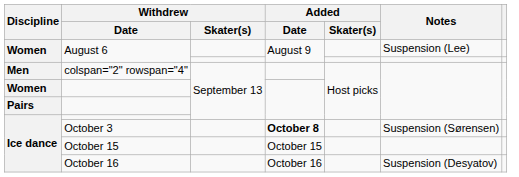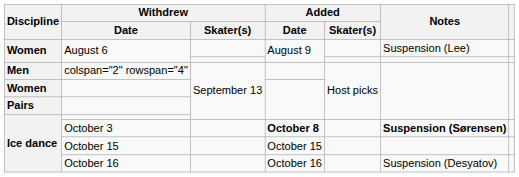(441, 128) normal -> (445, 128) bold
